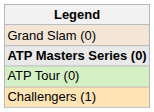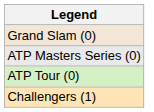(77, 55) bold -> (74, 55) normal
